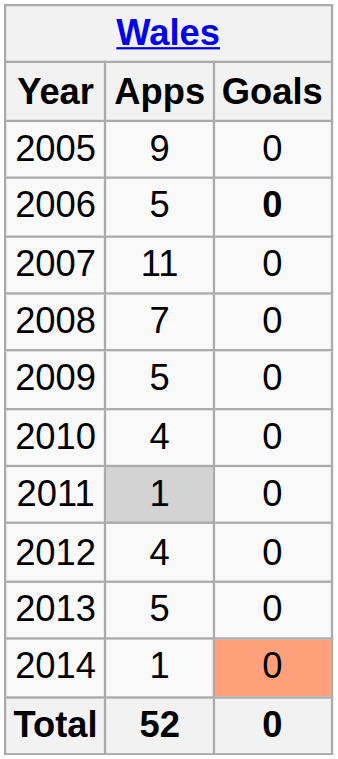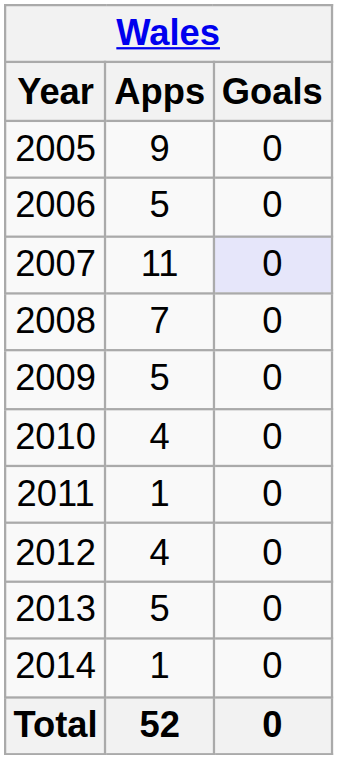(272, 206) bold -> (272, 206) normal
(272, 263) no background -> (272, 263) lavender background
(160, 494) lightgrey background -> (160, 494) no background
(272, 666) lightsalmon background -> (272, 666) no background
